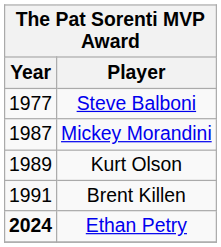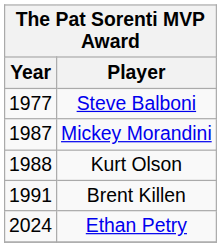(31, 164) 1989 -> (31, 164) 1988
(31, 226) bold -> (31, 226) normal
